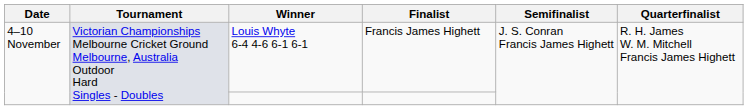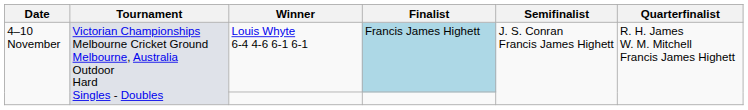(422, 31) no background -> (422, 31) lightblue background
